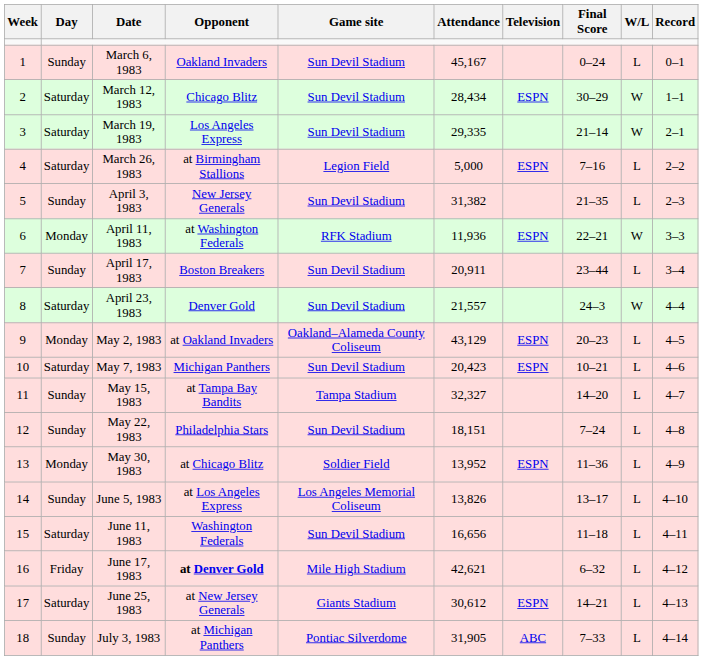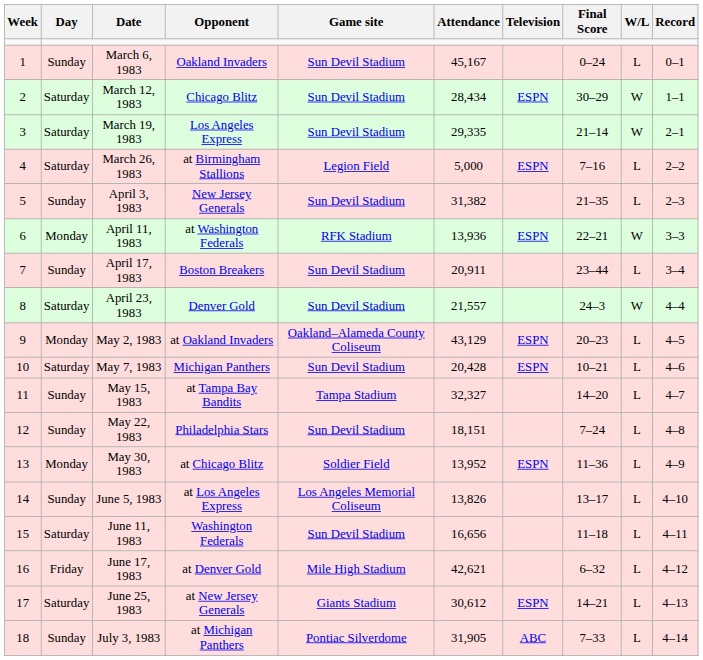(469, 235) 11,936 -> (469, 235) 13,936
(469, 367) 20,423 -> (469, 367) 20,428
(222, 568) bold -> (222, 568) normal
